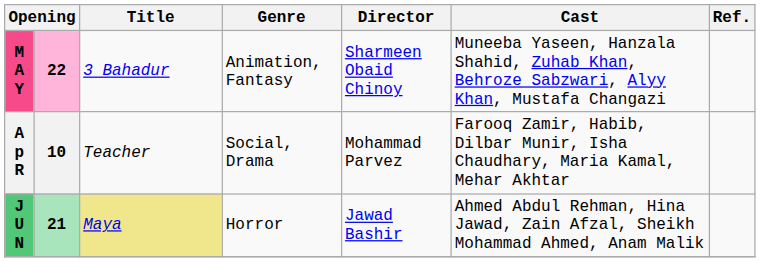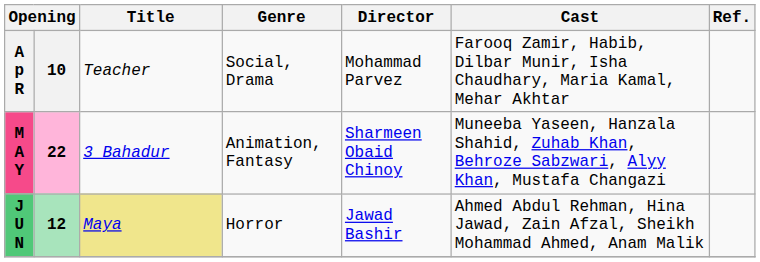rows swapped: (19, 153) <-> (19, 71)
(57, 225) 21 -> (57, 225) 12
